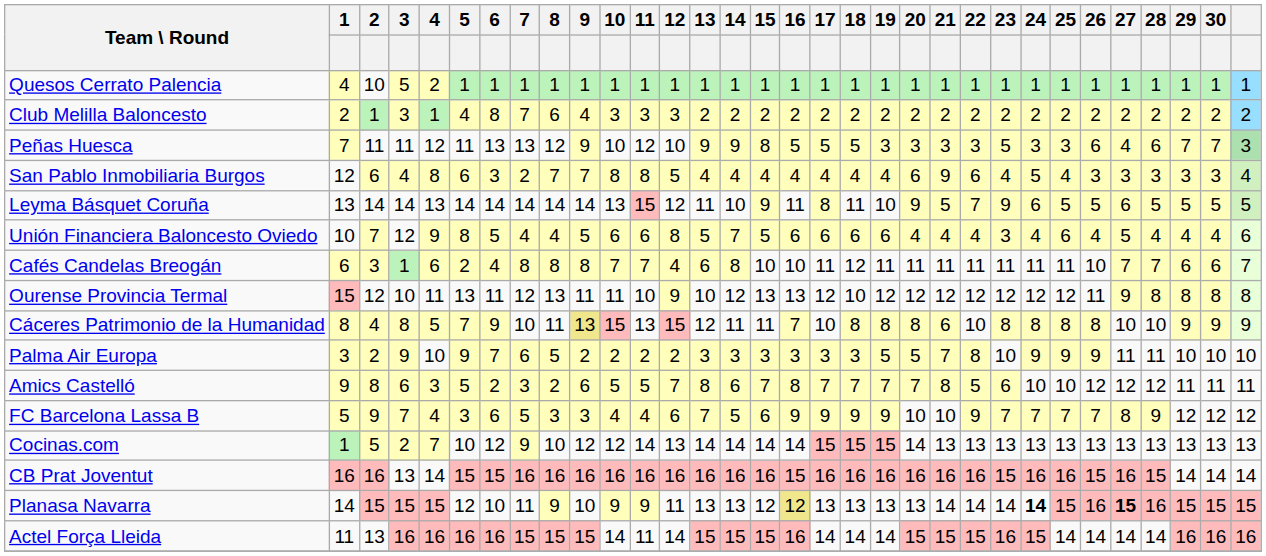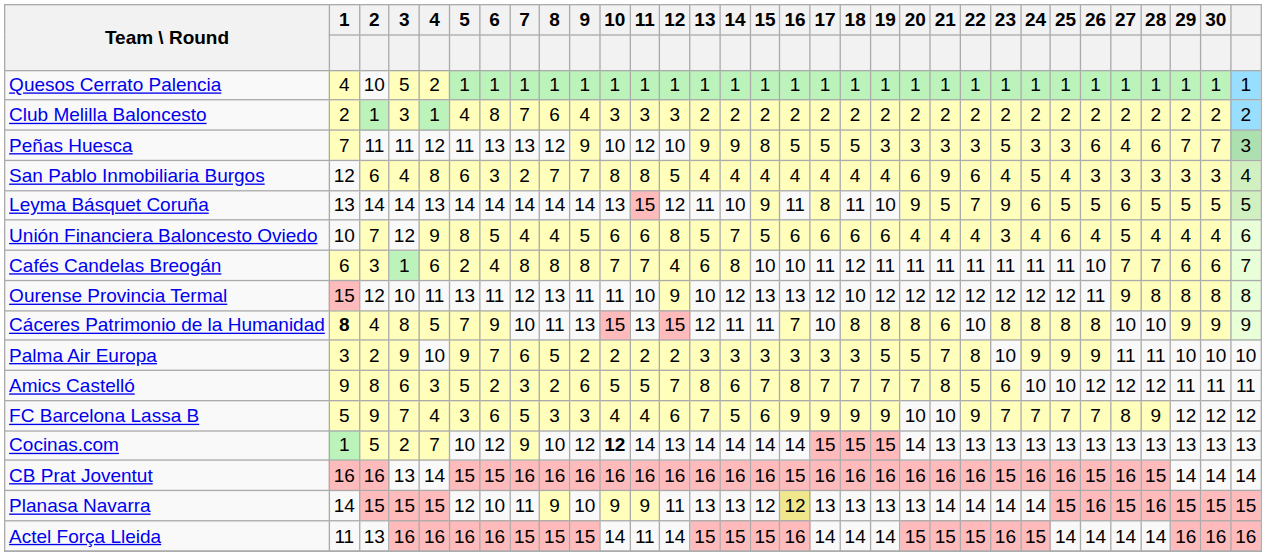(344, 326) normal -> (344, 326) bold
(585, 326) khaki background -> (585, 326) no background
(615, 446) normal -> (615, 446) bold
(1035, 506) bold -> (1035, 506) normal
(1126, 506) bold -> (1126, 506) normal
